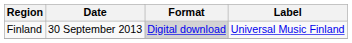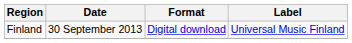(187, 30) lightgrey background -> (187, 30) no background
